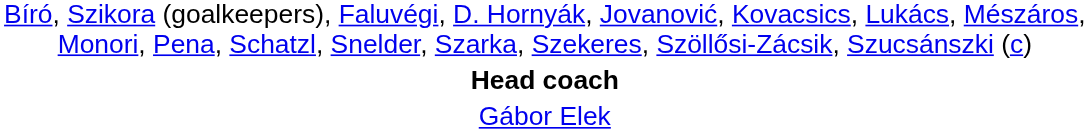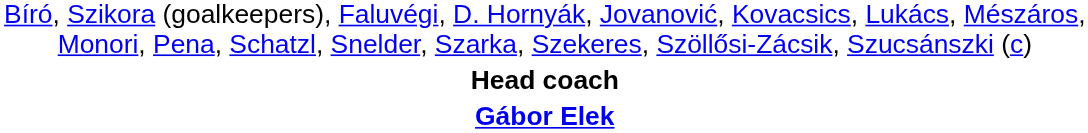(545, 116) normal -> (545, 116) bold
